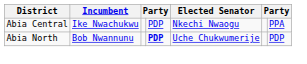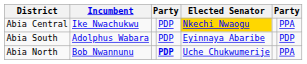(206, 25) no background -> (216, 25) gold background
+ row: (32, 39)
(277, 39) PDP -> (287, 53) PPA
